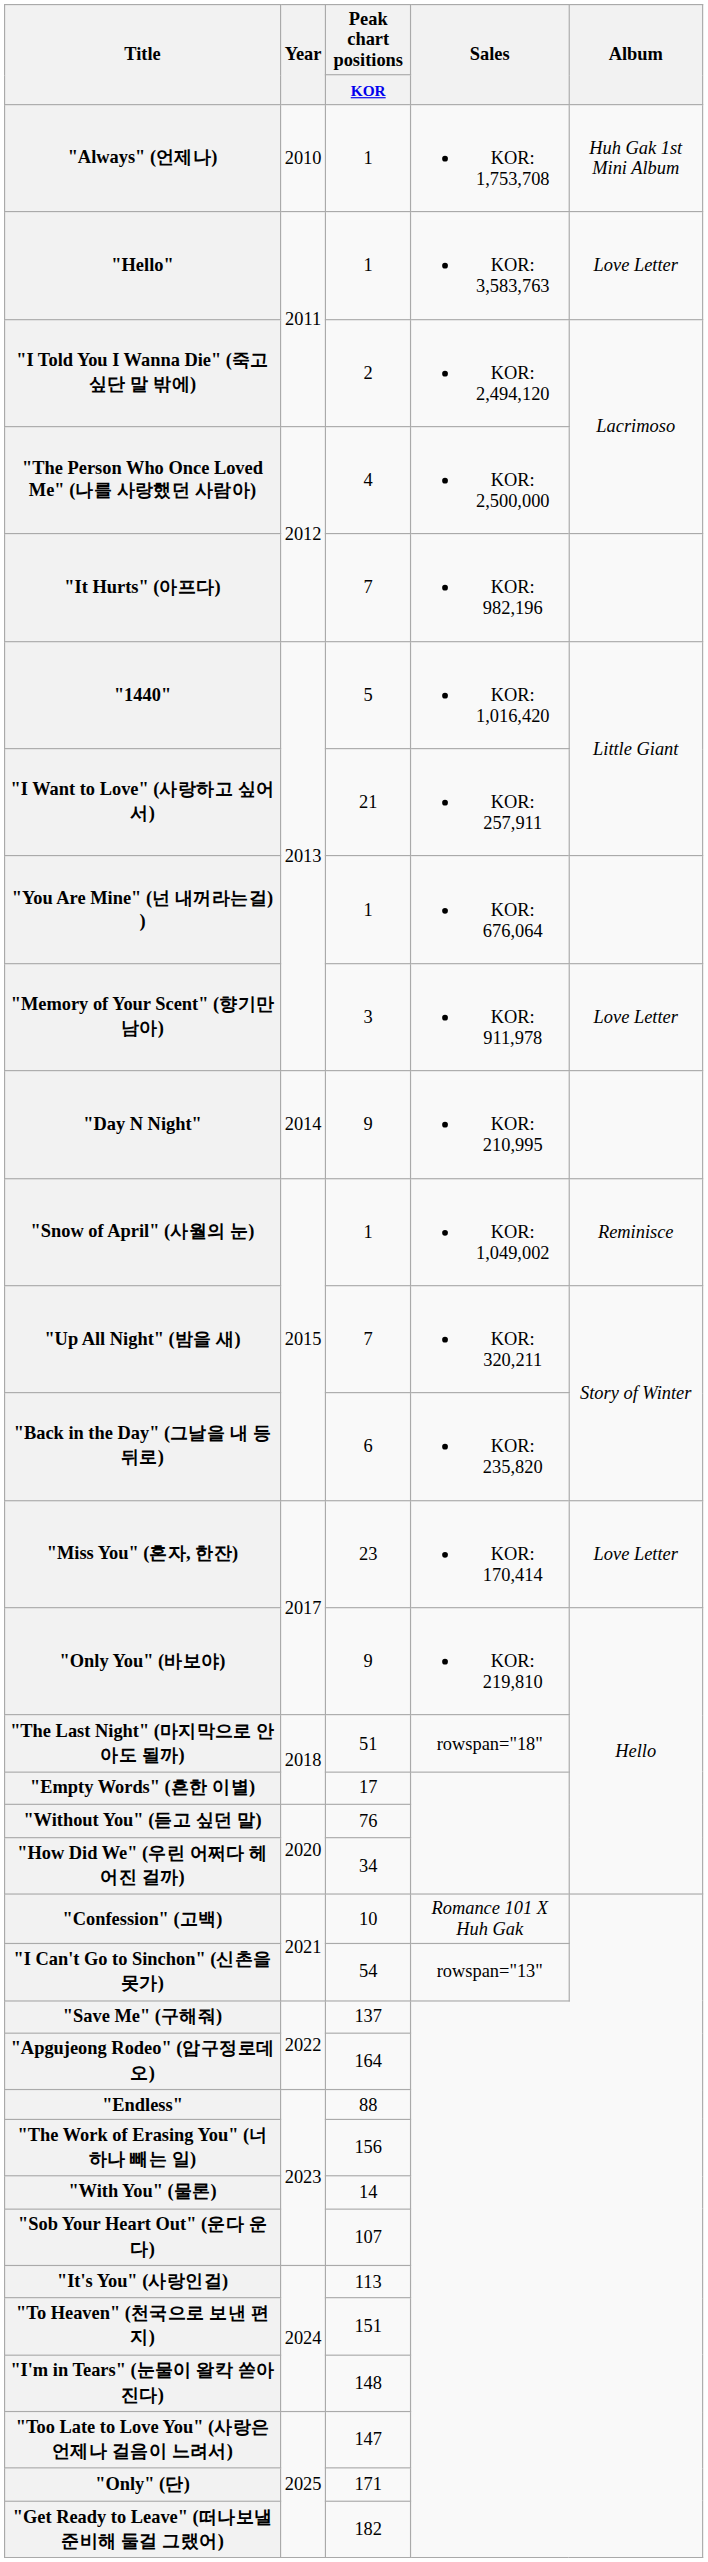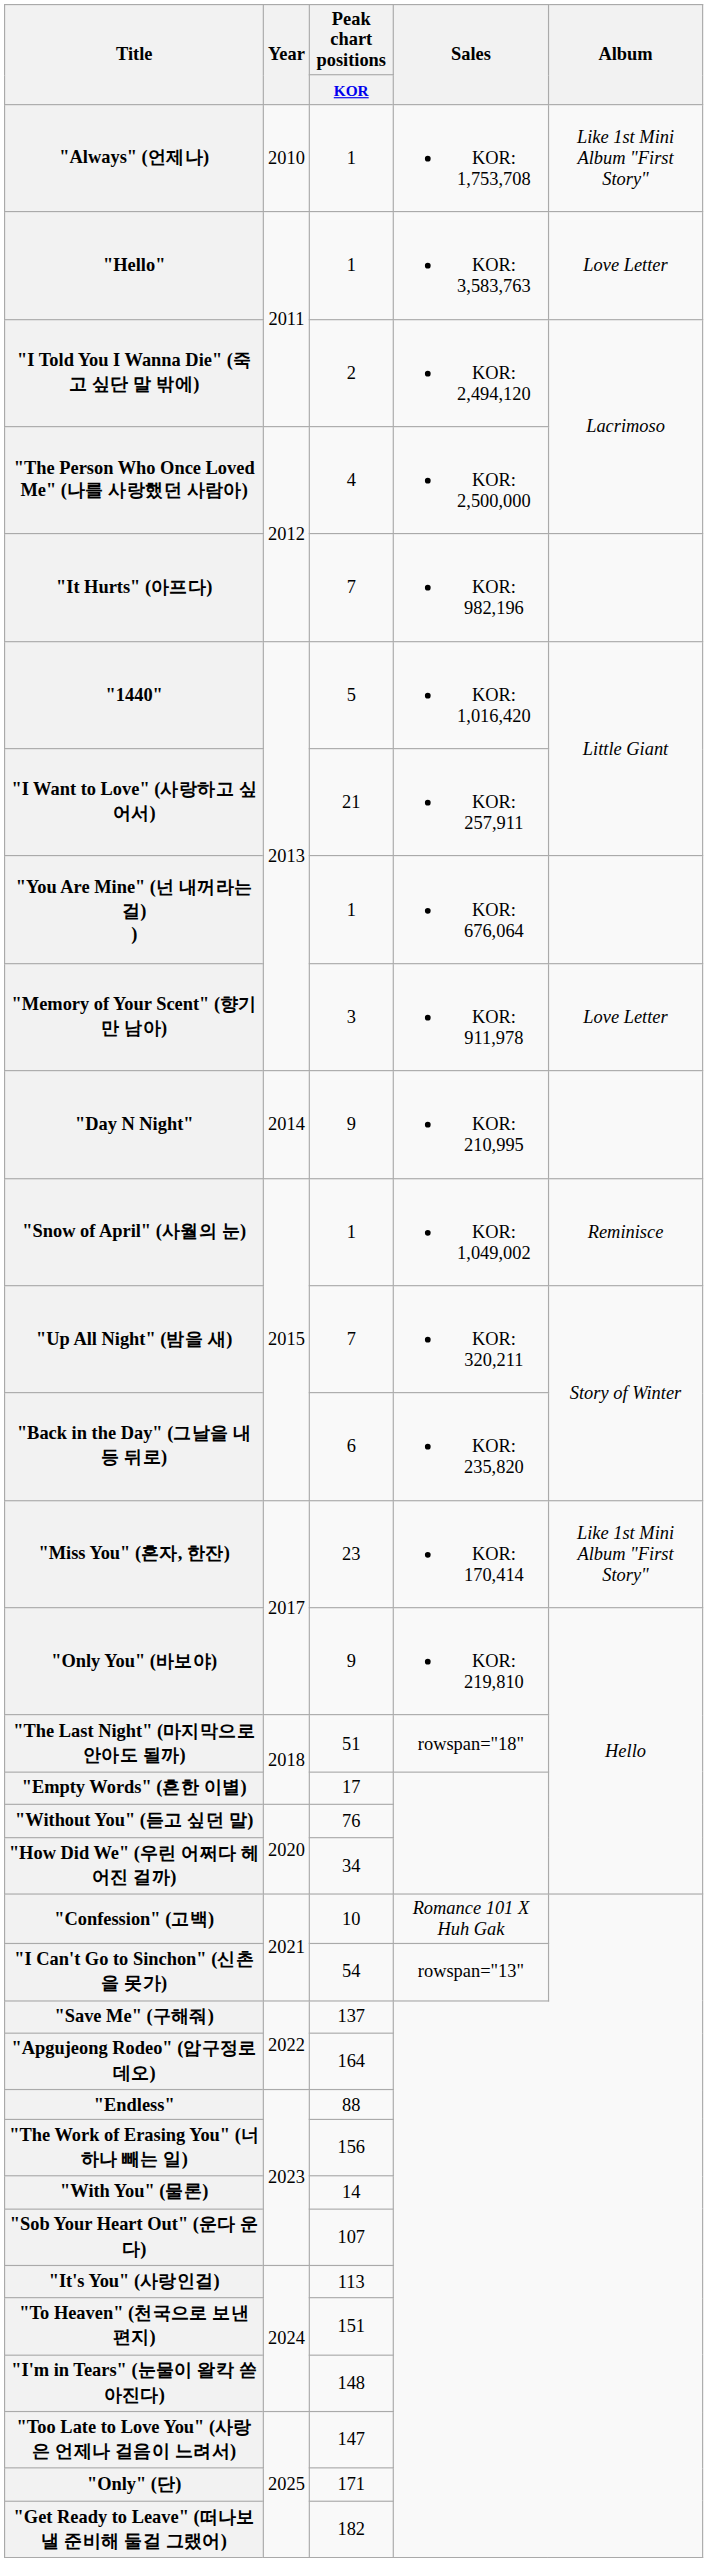(636, 157) Huh Gak 1st Mini Album -> (626, 157) Like 1st Mini Album "First Story"
(636, 1553) Love Letter -> (626, 1553) Like 1st Mini Album "First Story"
